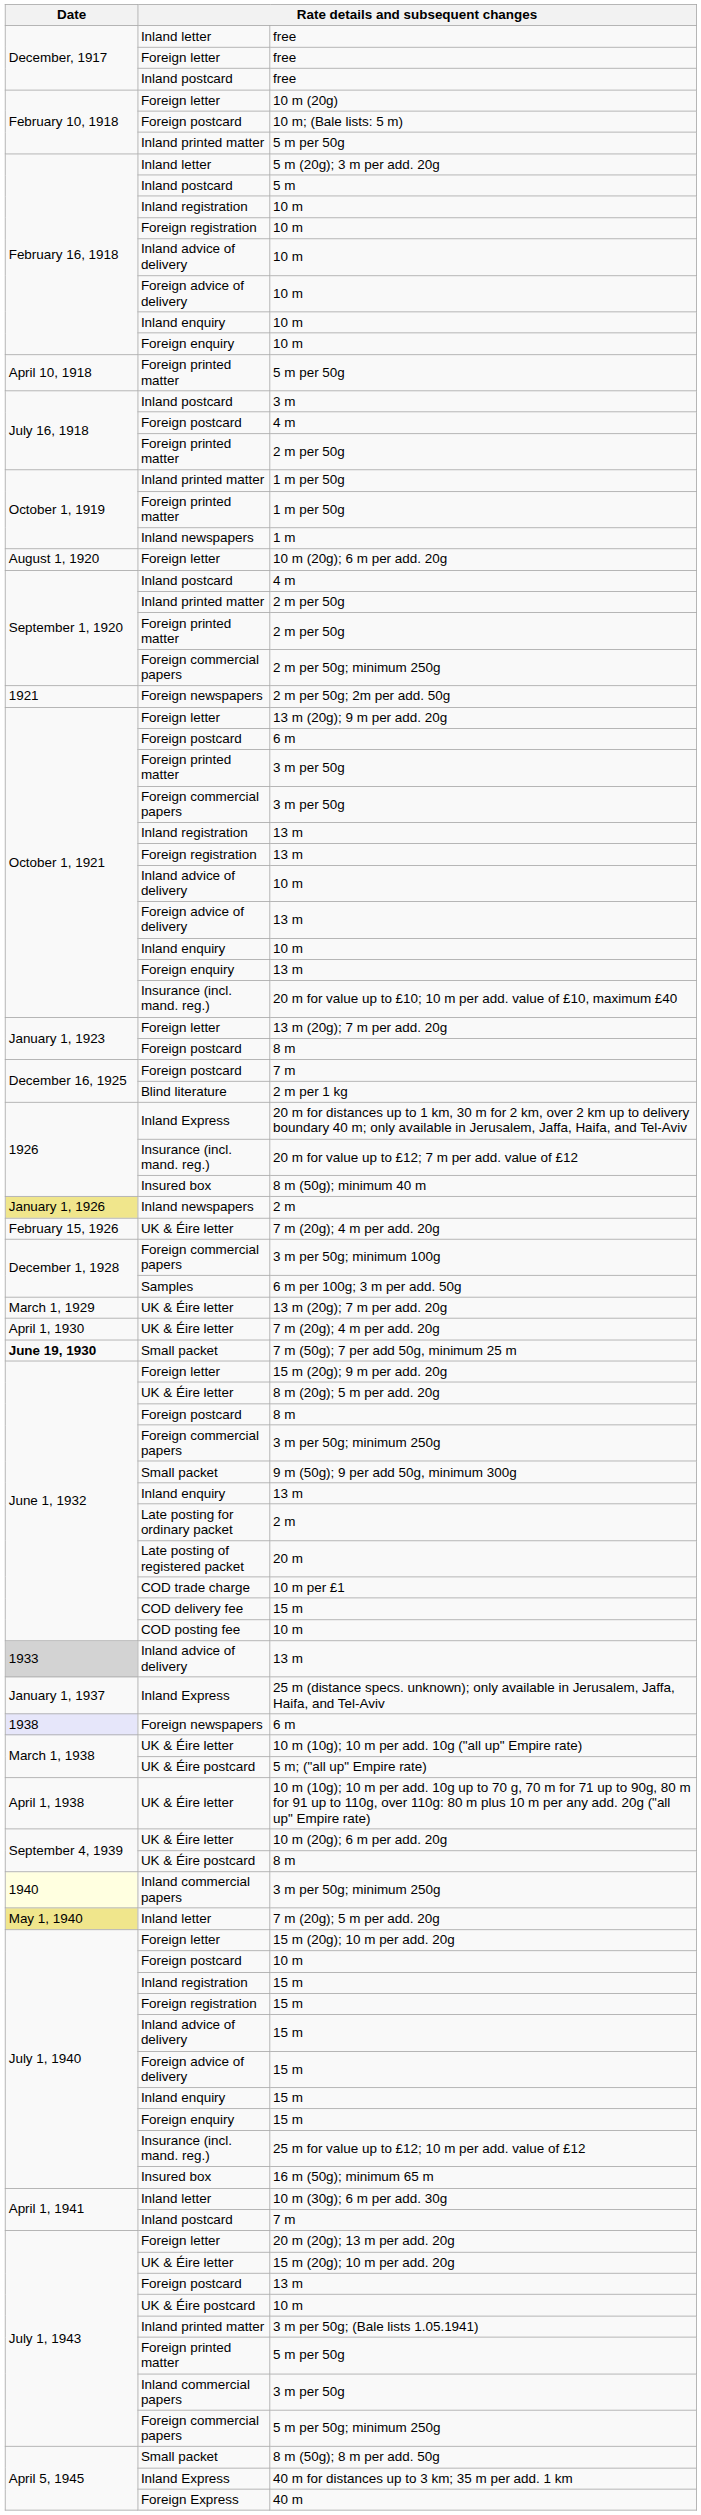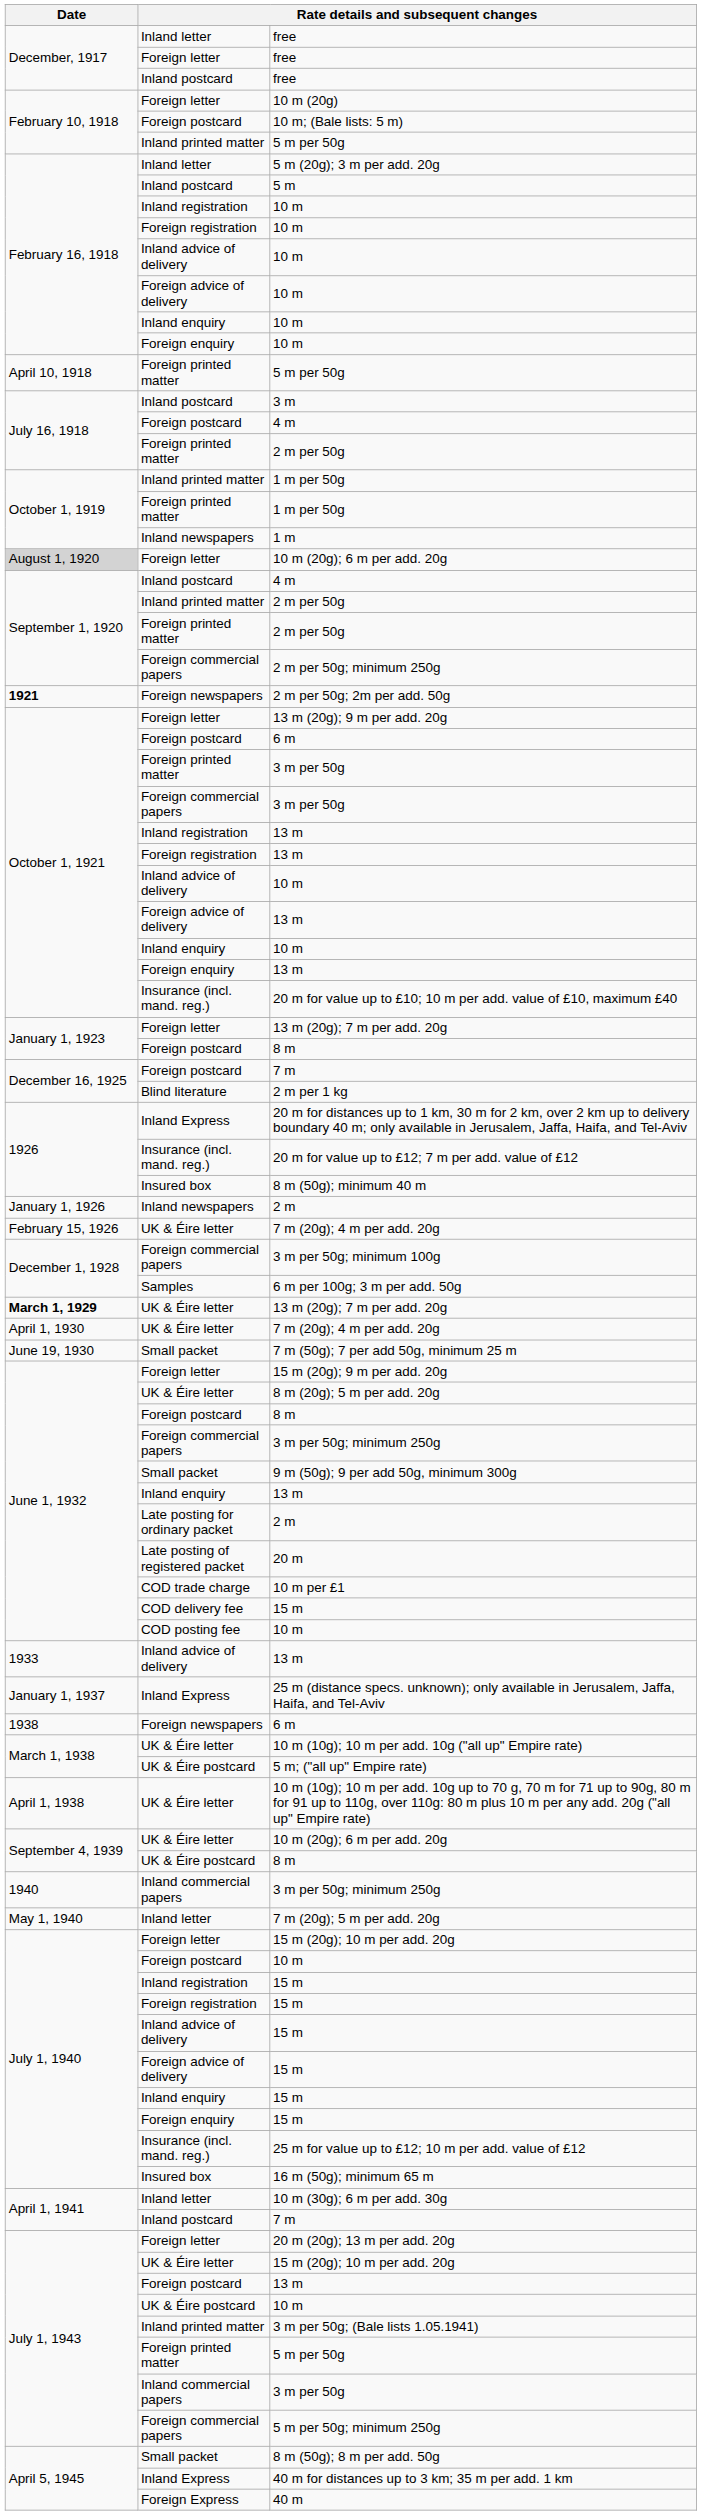(54, 559) no background -> (54, 559) lightgrey background
(24, 696) normal -> (24, 696) bold
(57, 1207) khaki background -> (57, 1207) no background
(52, 1307) normal -> (53, 1307) bold
(52, 1350) bold -> (51, 1350) normal
(24, 1659) lightgrey background -> (24, 1659) no background
(24, 1724) lavender background -> (24, 1724) no background
(24, 1890) lightyellow background -> (24, 1890) no background
(46, 1918) khaki background -> (46, 1918) no background
